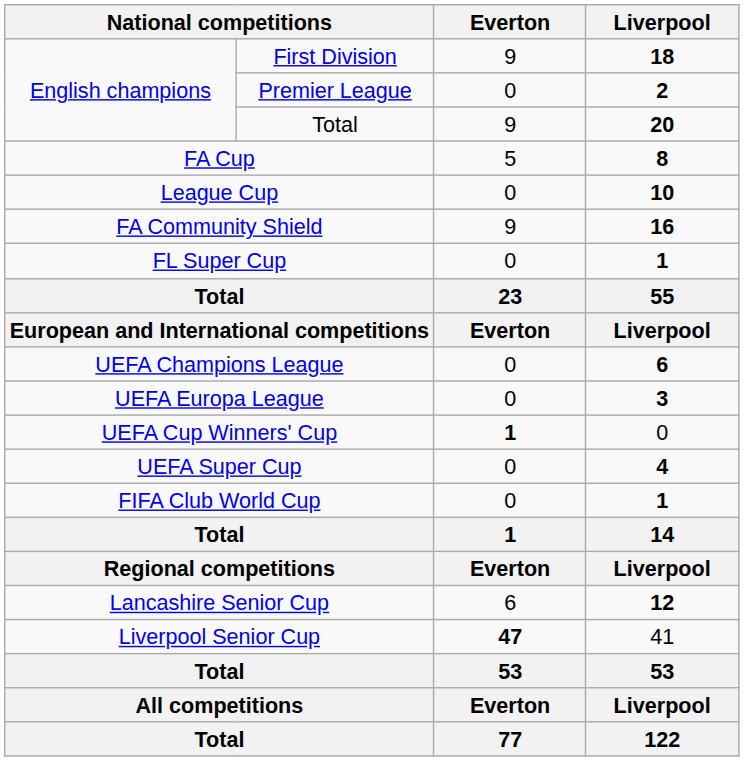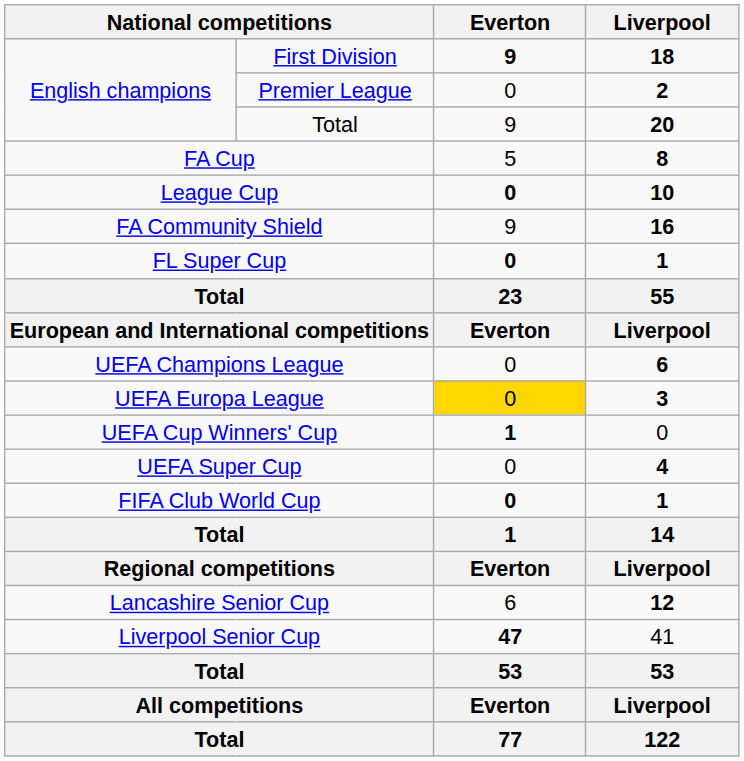(510, 56) normal -> (510, 56) bold
(510, 193) normal -> (510, 193) bold
(510, 261) normal -> (510, 261) bold
(510, 398) no background -> (510, 398) gold background
(510, 500) normal -> (510, 500) bold
